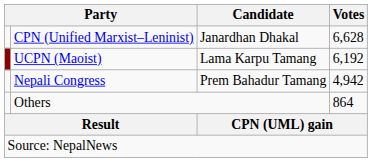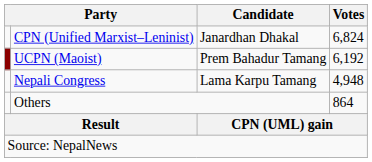(348, 37) 6,628 -> (348, 37) 6,824
(258, 59) Lama Karpu Tamang -> (263, 59) Prem Bahadur Tamang
(263, 80) Prem Bahadur Tamang -> (258, 80) Lama Karpu Tamang
(348, 80) 4,942 -> (348, 80) 4,948
